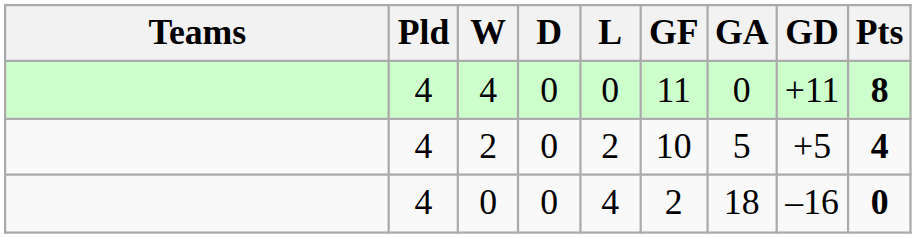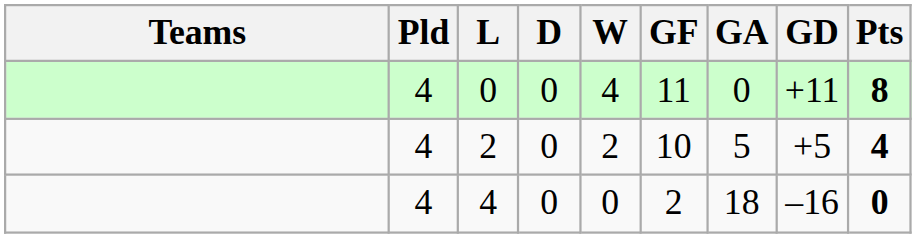columns swapped: (488, 32) <-> (610, 32)
